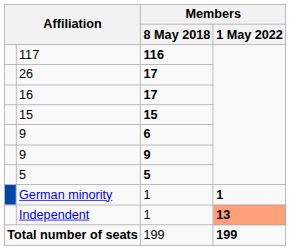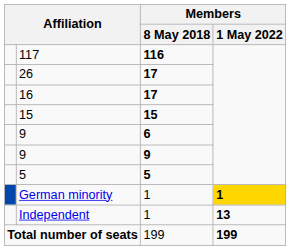(220, 194) no background -> (220, 194) gold background
(223, 214) lightsalmon background -> (223, 214) no background
